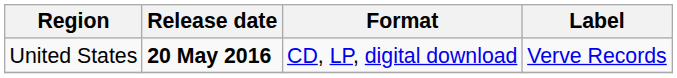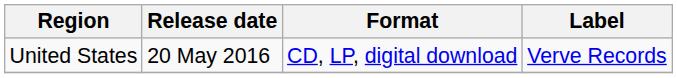(209, 55) bold -> (209, 55) normal
